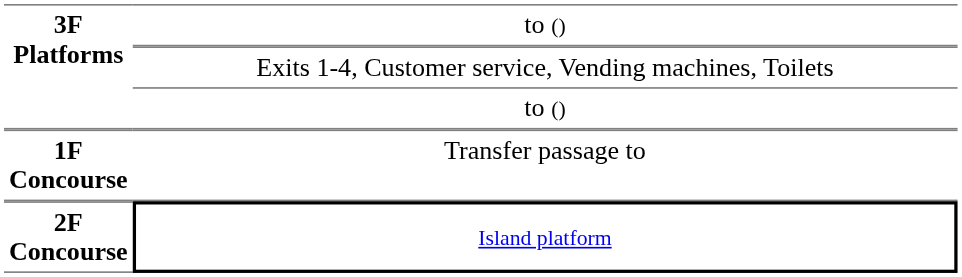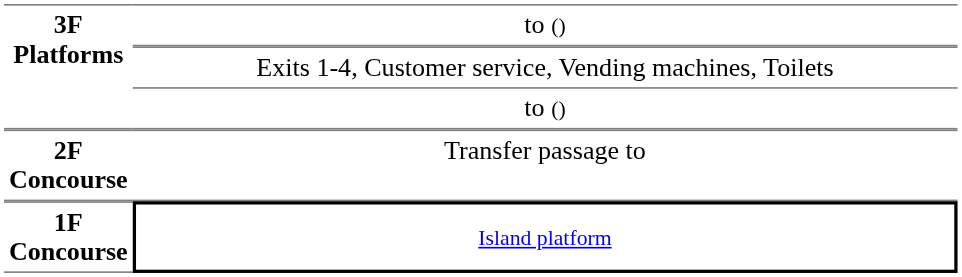(68, 165) 1F Concourse -> (68, 165) 2F Concourse
(68, 236) 2F Concourse -> (68, 236) 1F Concourse
